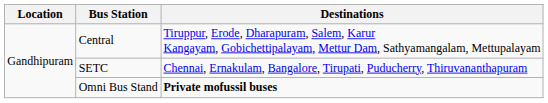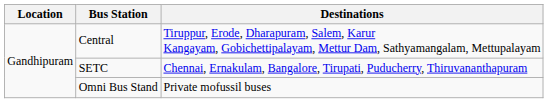(220, 87) bold -> (217, 87) normal
